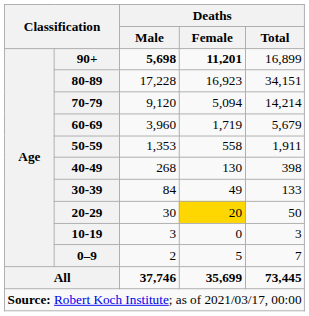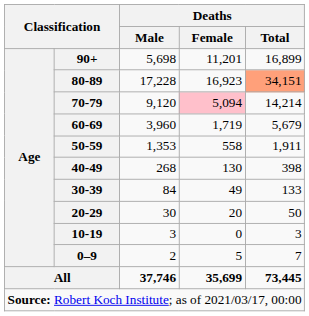(161, 59) bold -> (161, 59) normal
(224, 59) bold -> (224, 59) normal
(283, 81) no background -> (283, 81) lightsalmon background
(227, 103) no background -> (227, 103) pink background
(235, 212) gold background -> (235, 212) no background
